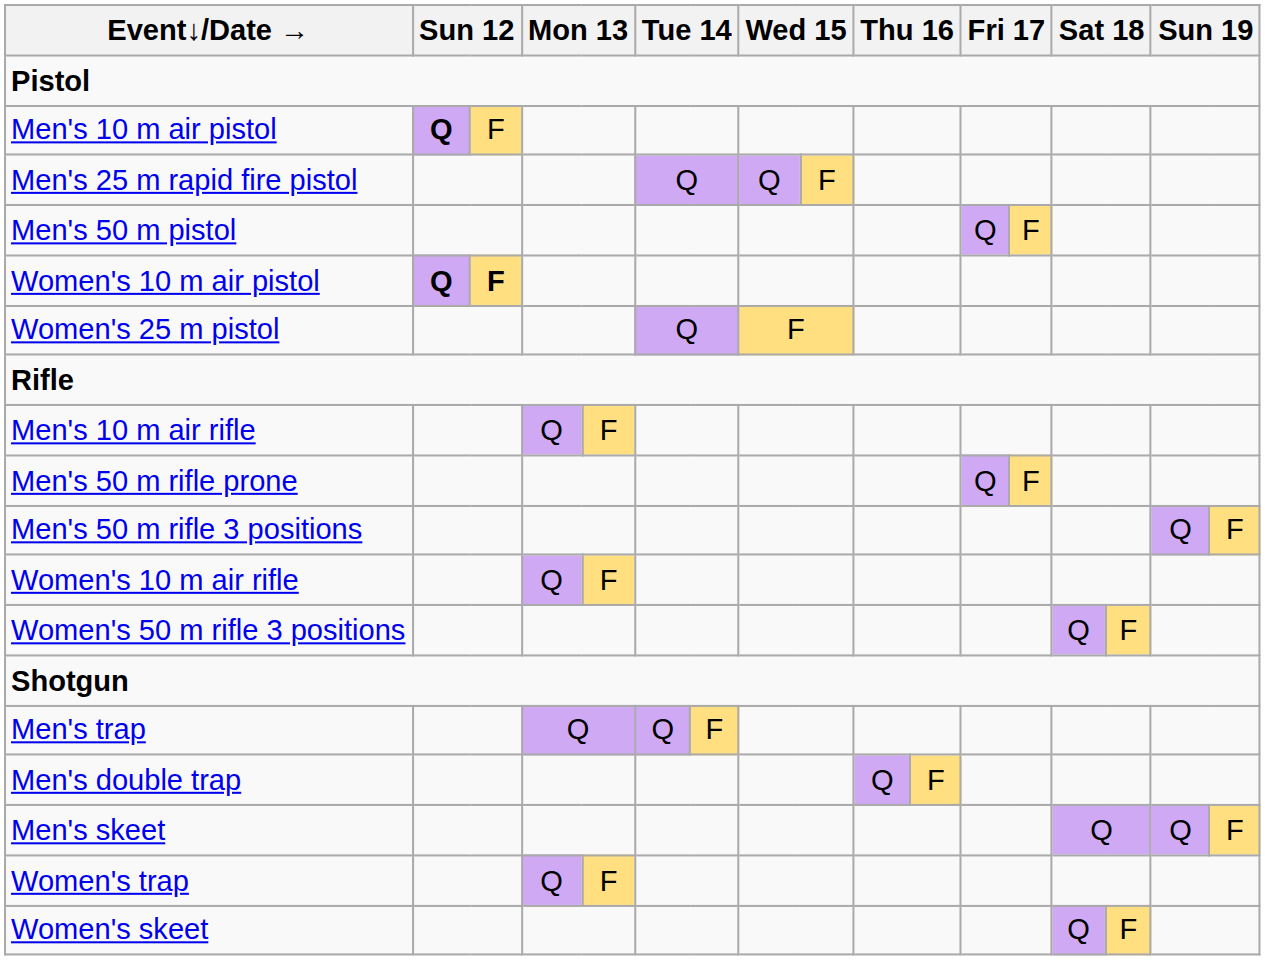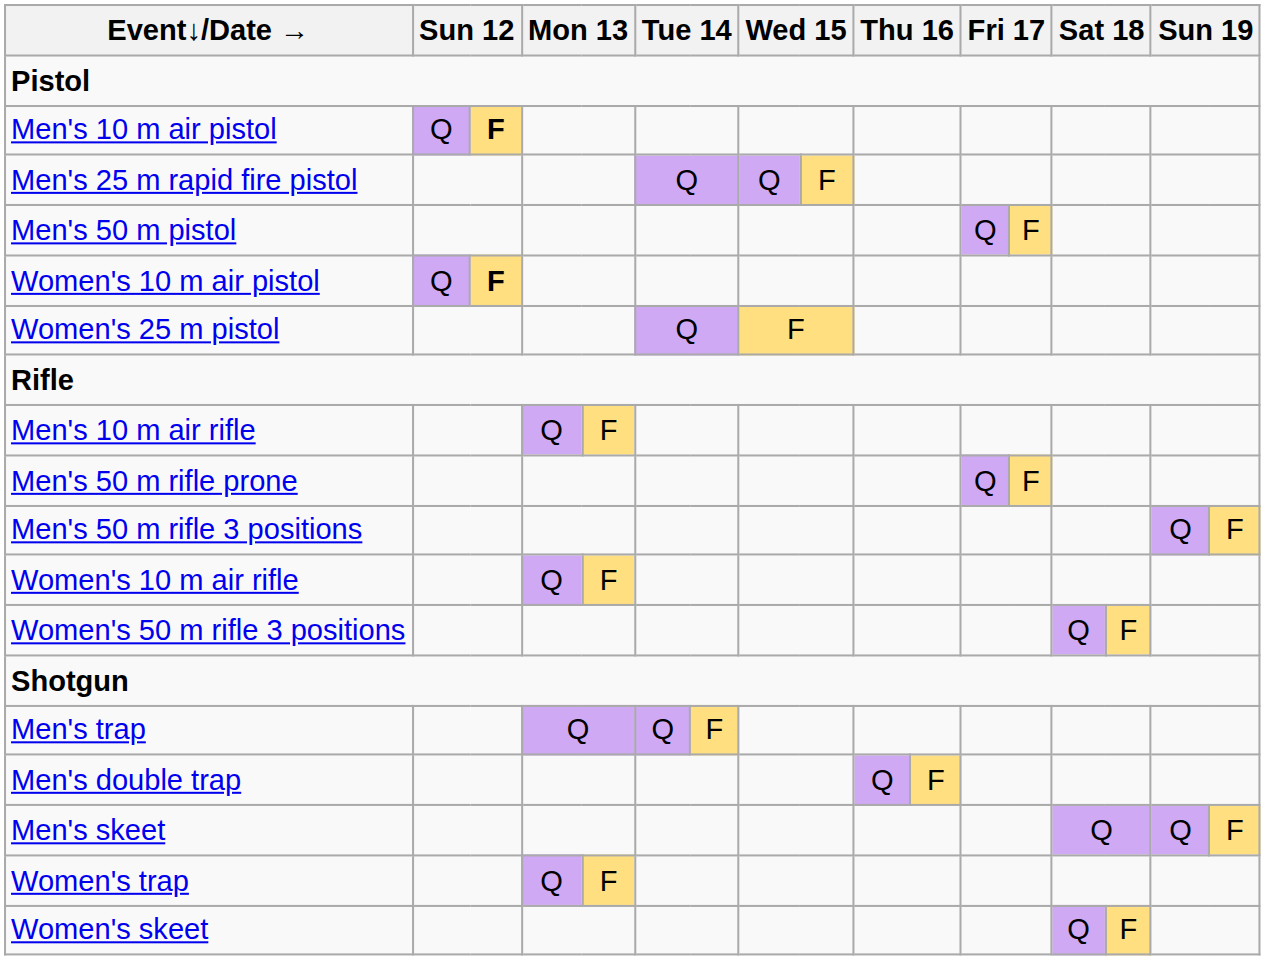(441, 130) bold -> (441, 130) normal
(496, 130) normal -> (496, 130) bold
(441, 280) bold -> (441, 280) normal
